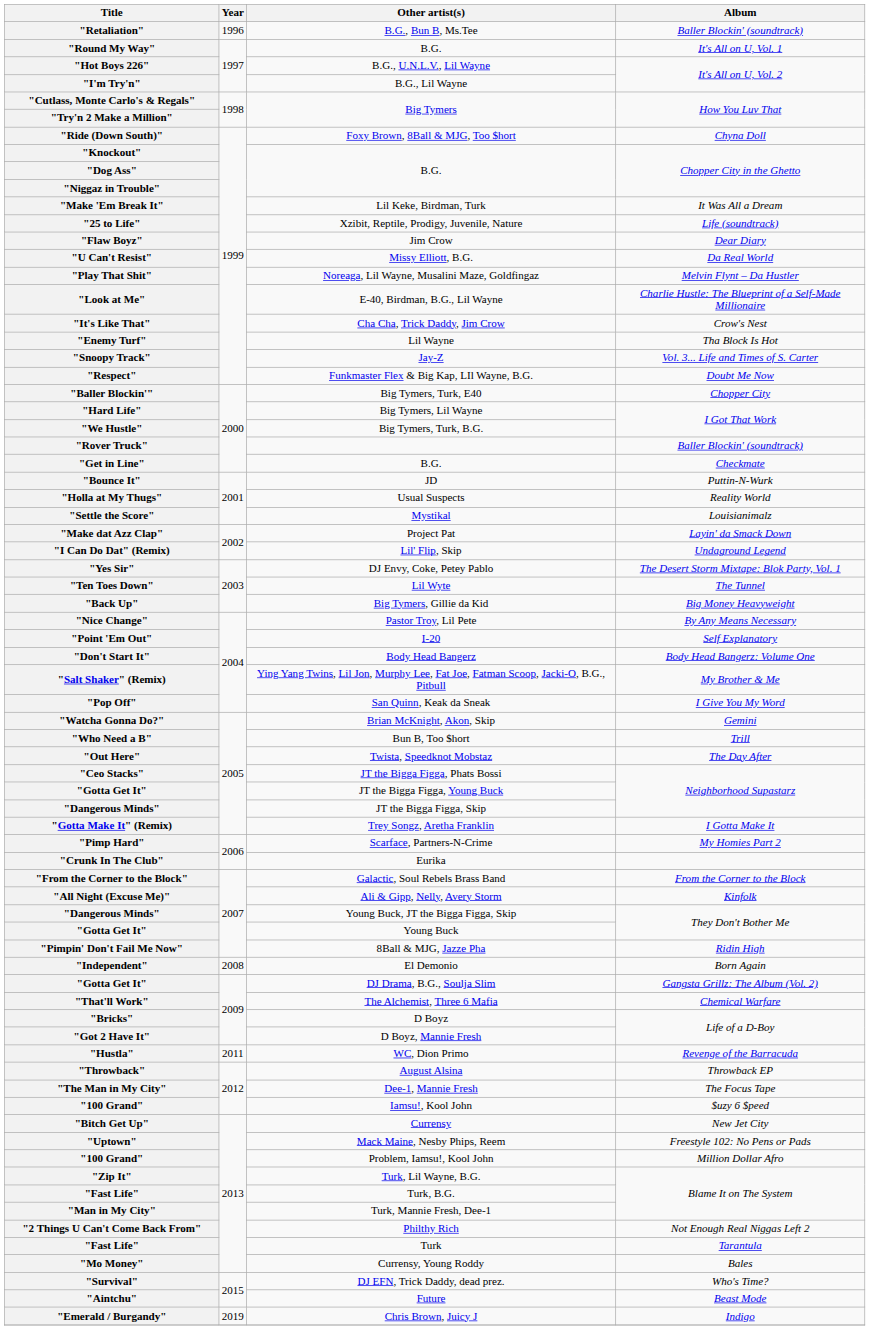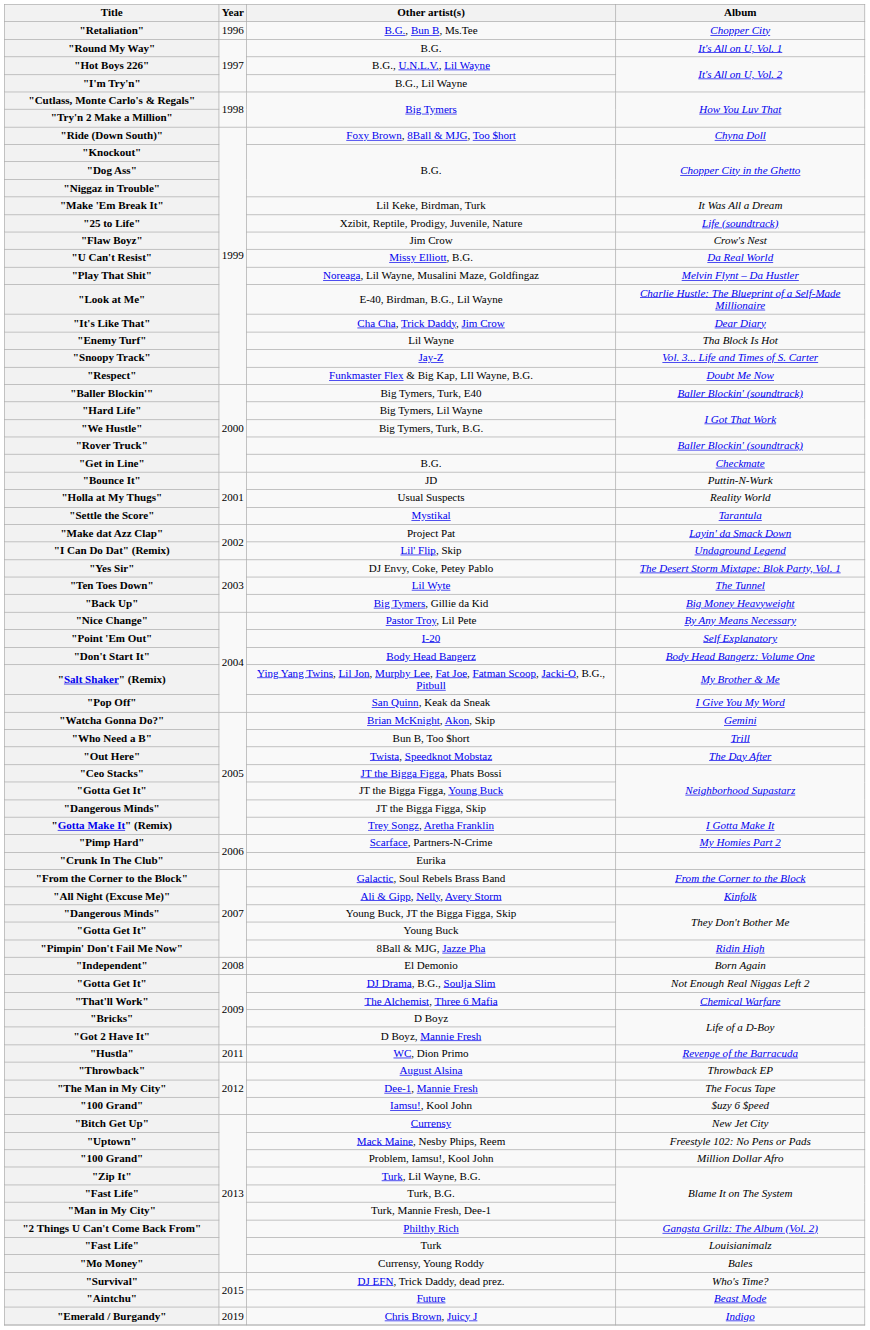(740, 30) Baller Blockin' (soundtrack) -> (740, 30) Chopper City
(740, 240) Dear Diary -> (740, 240) Crow's Nest
(740, 323) Crow's Nest -> (740, 323) Dear Diary
(740, 393) Chopper City -> (740, 393) Baller Blockin' (soundtrack)
(740, 515) Louisianimalz -> (740, 515) Tarantula
(740, 983) Gangsta Grillz: The Album (Vol. 2) -> (740, 983) Not Enough Real Niggas Left 2
(740, 1228) Not Enough Real Niggas Left 2 -> (740, 1228) Gangsta Grillz: The Album (Vol. 2)
(740, 1246) Tarantula -> (740, 1246) Louisianimalz
